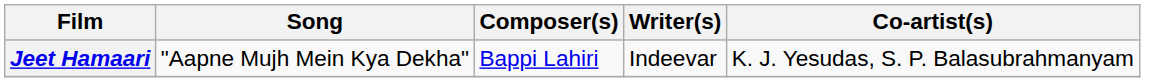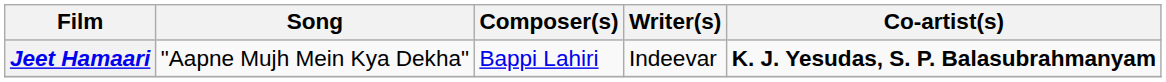(933, 58) normal -> (944, 58) bold
